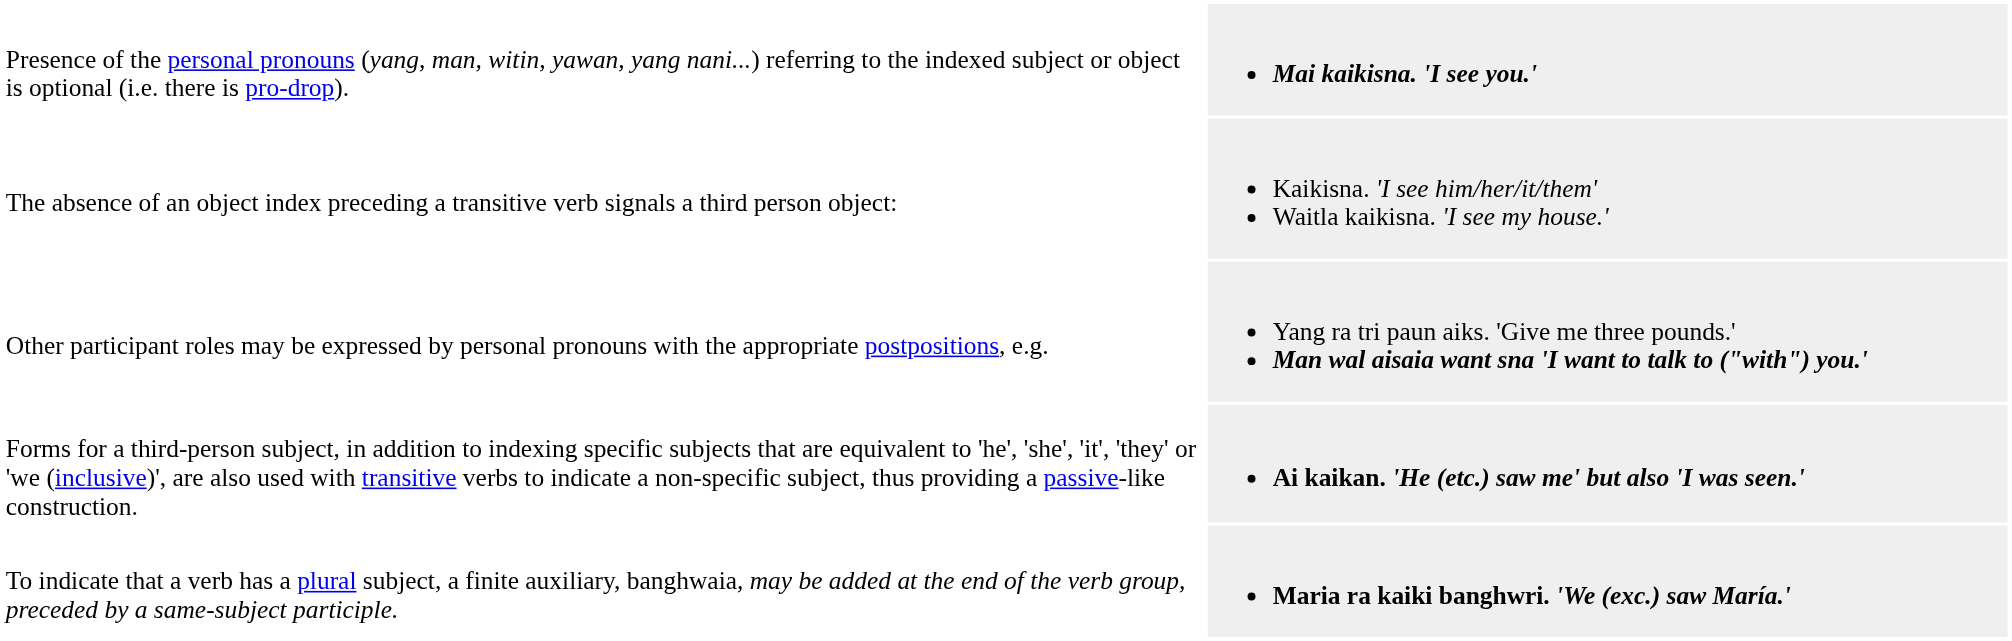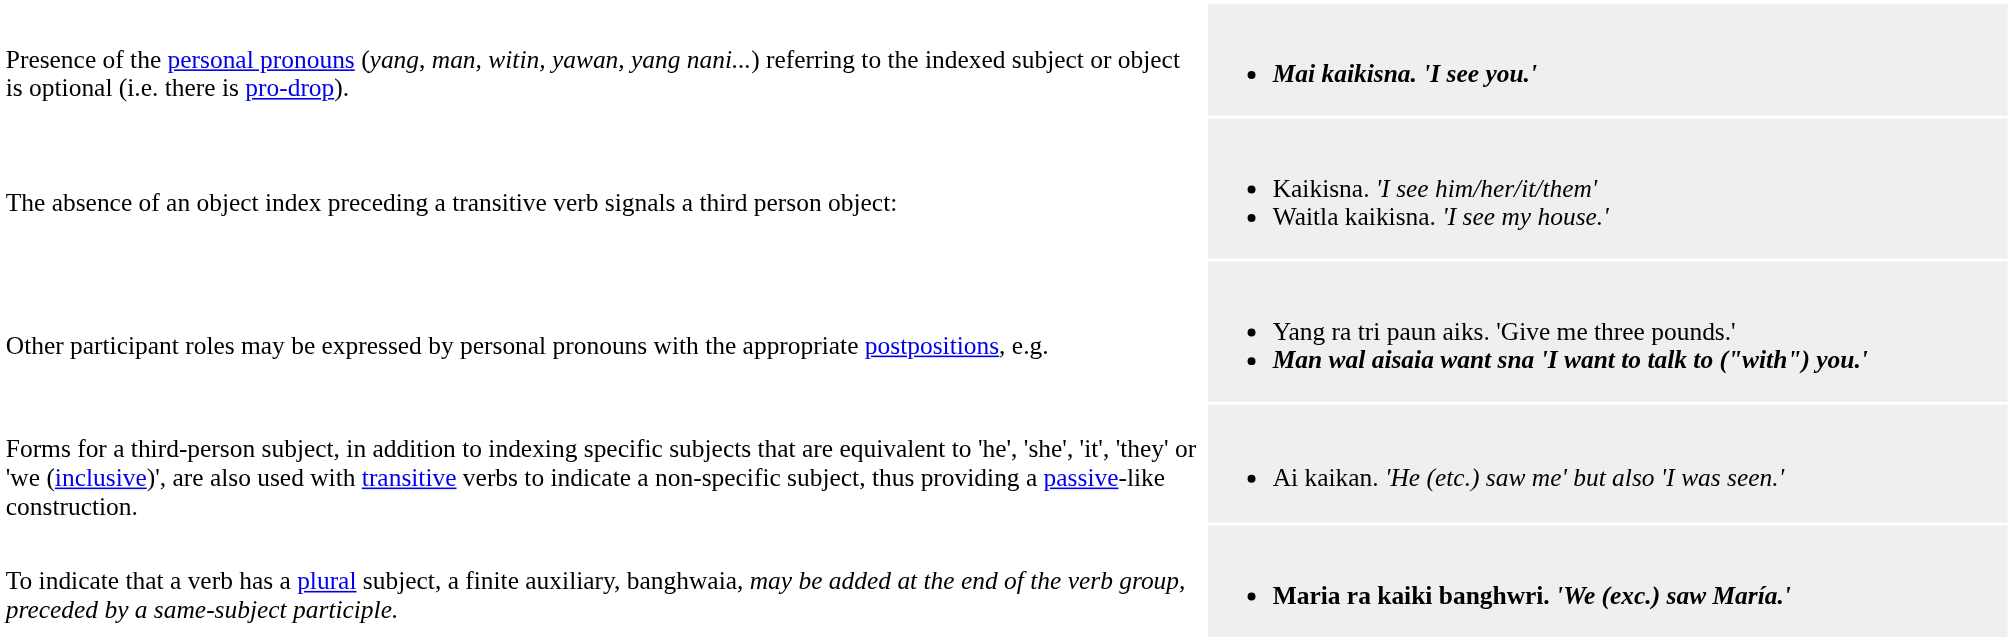(1608, 478) bold -> (1608, 478) normal
